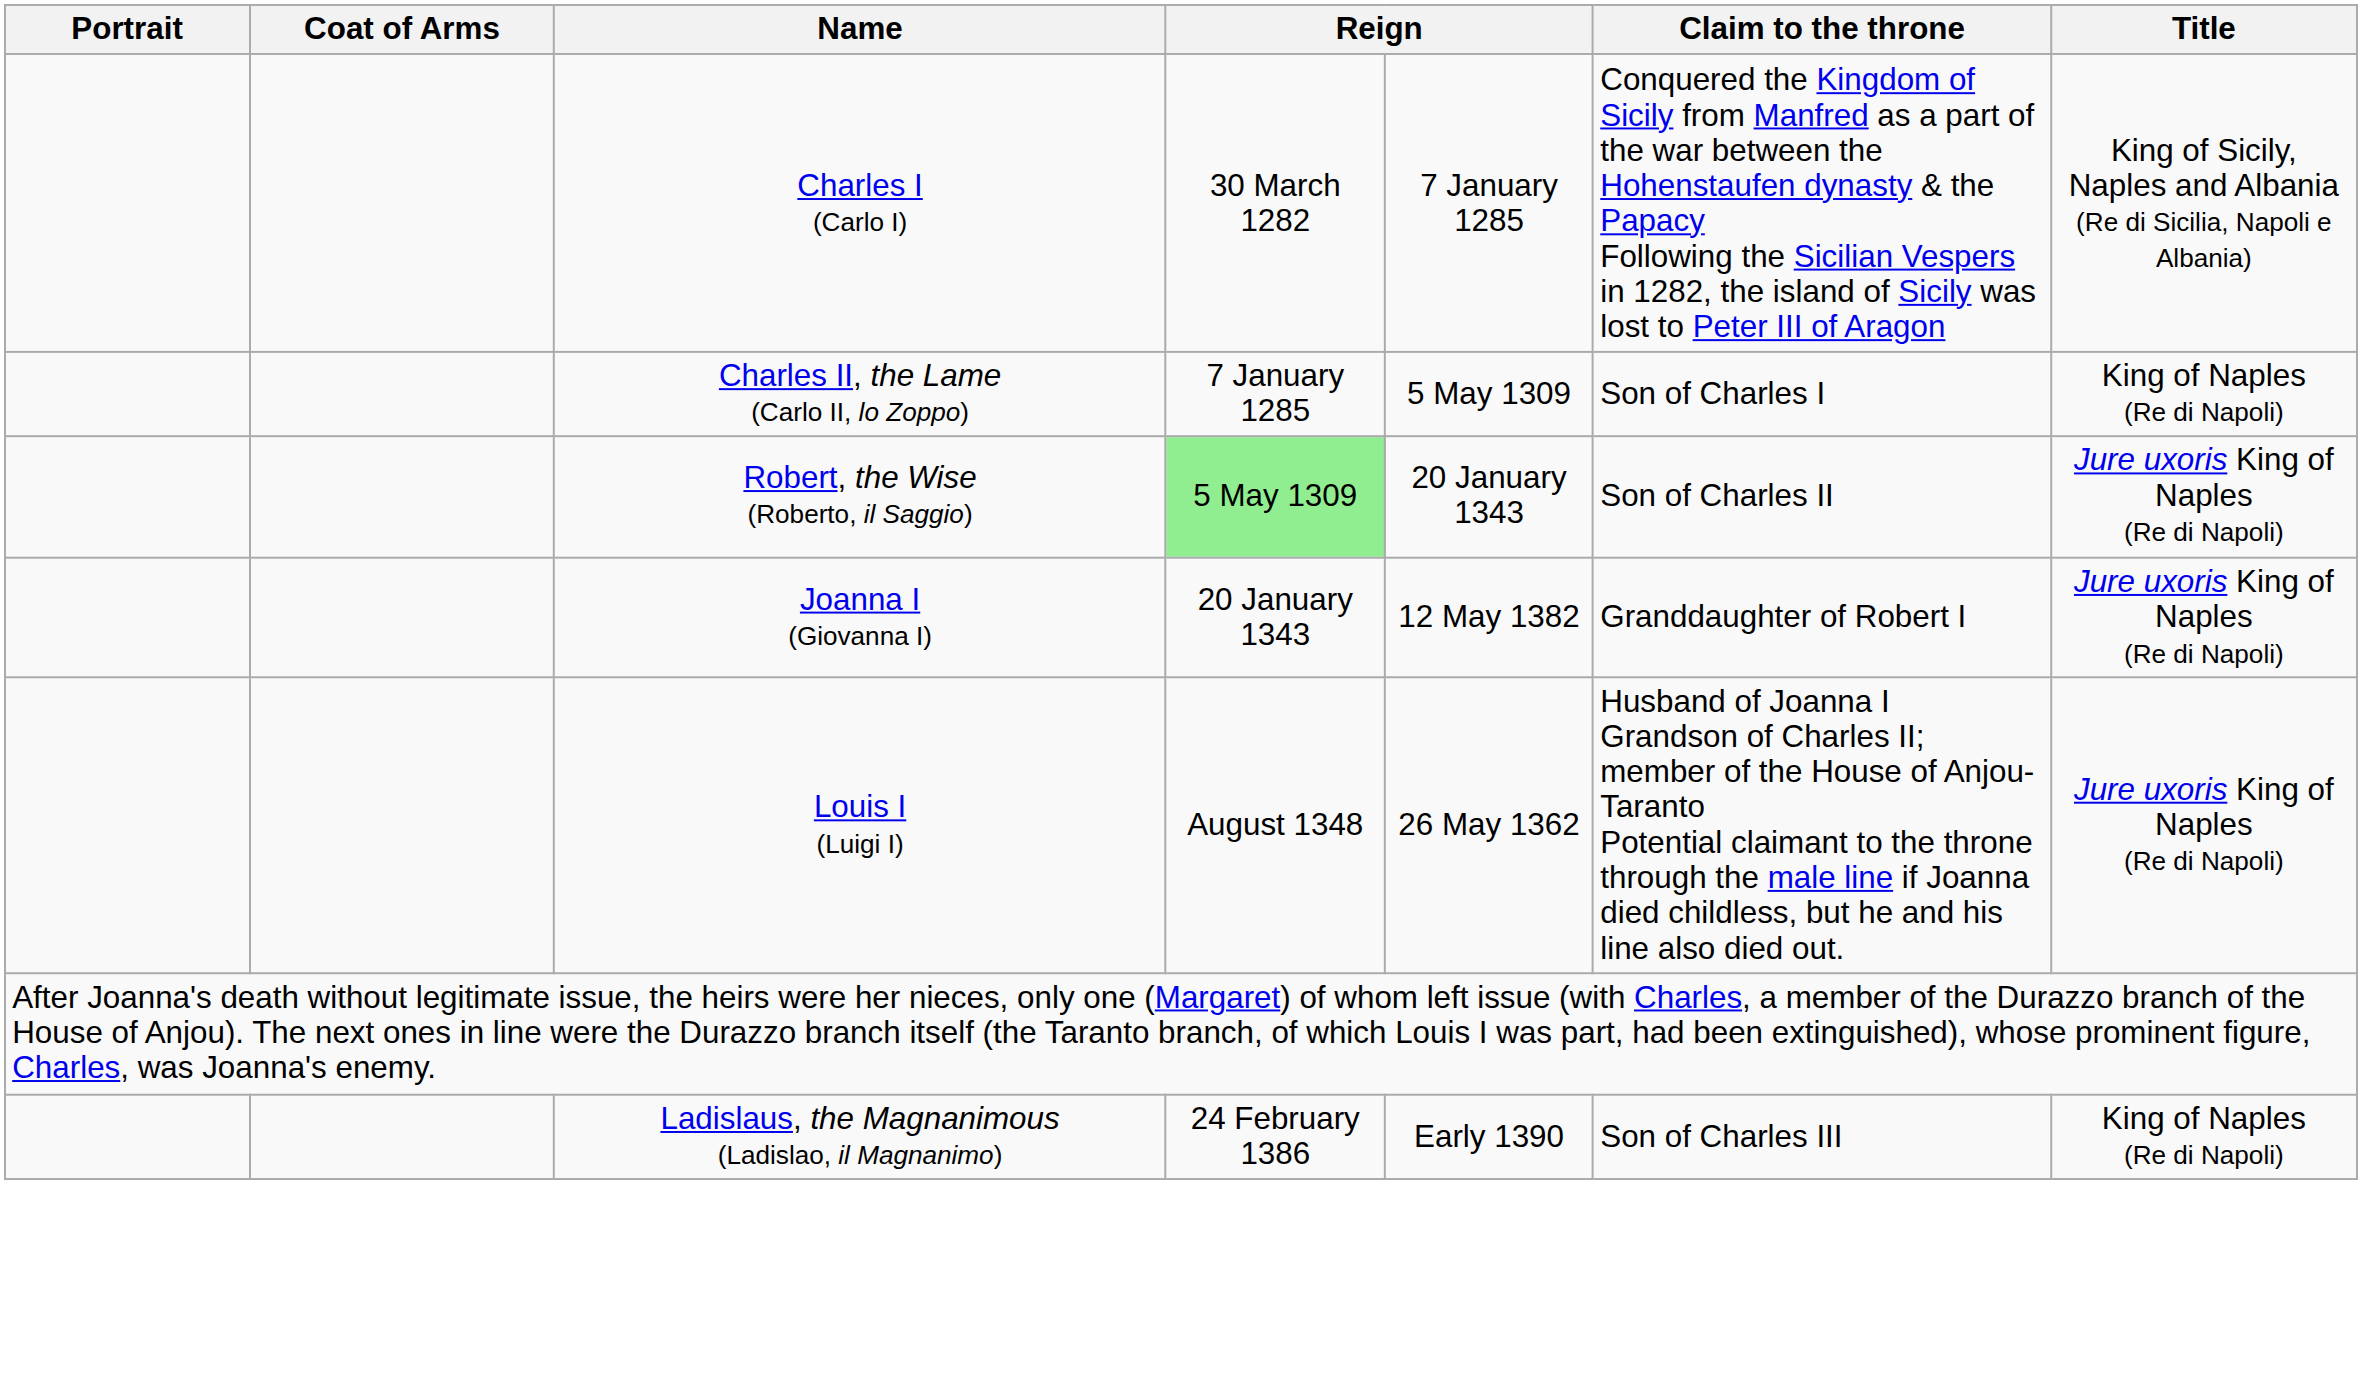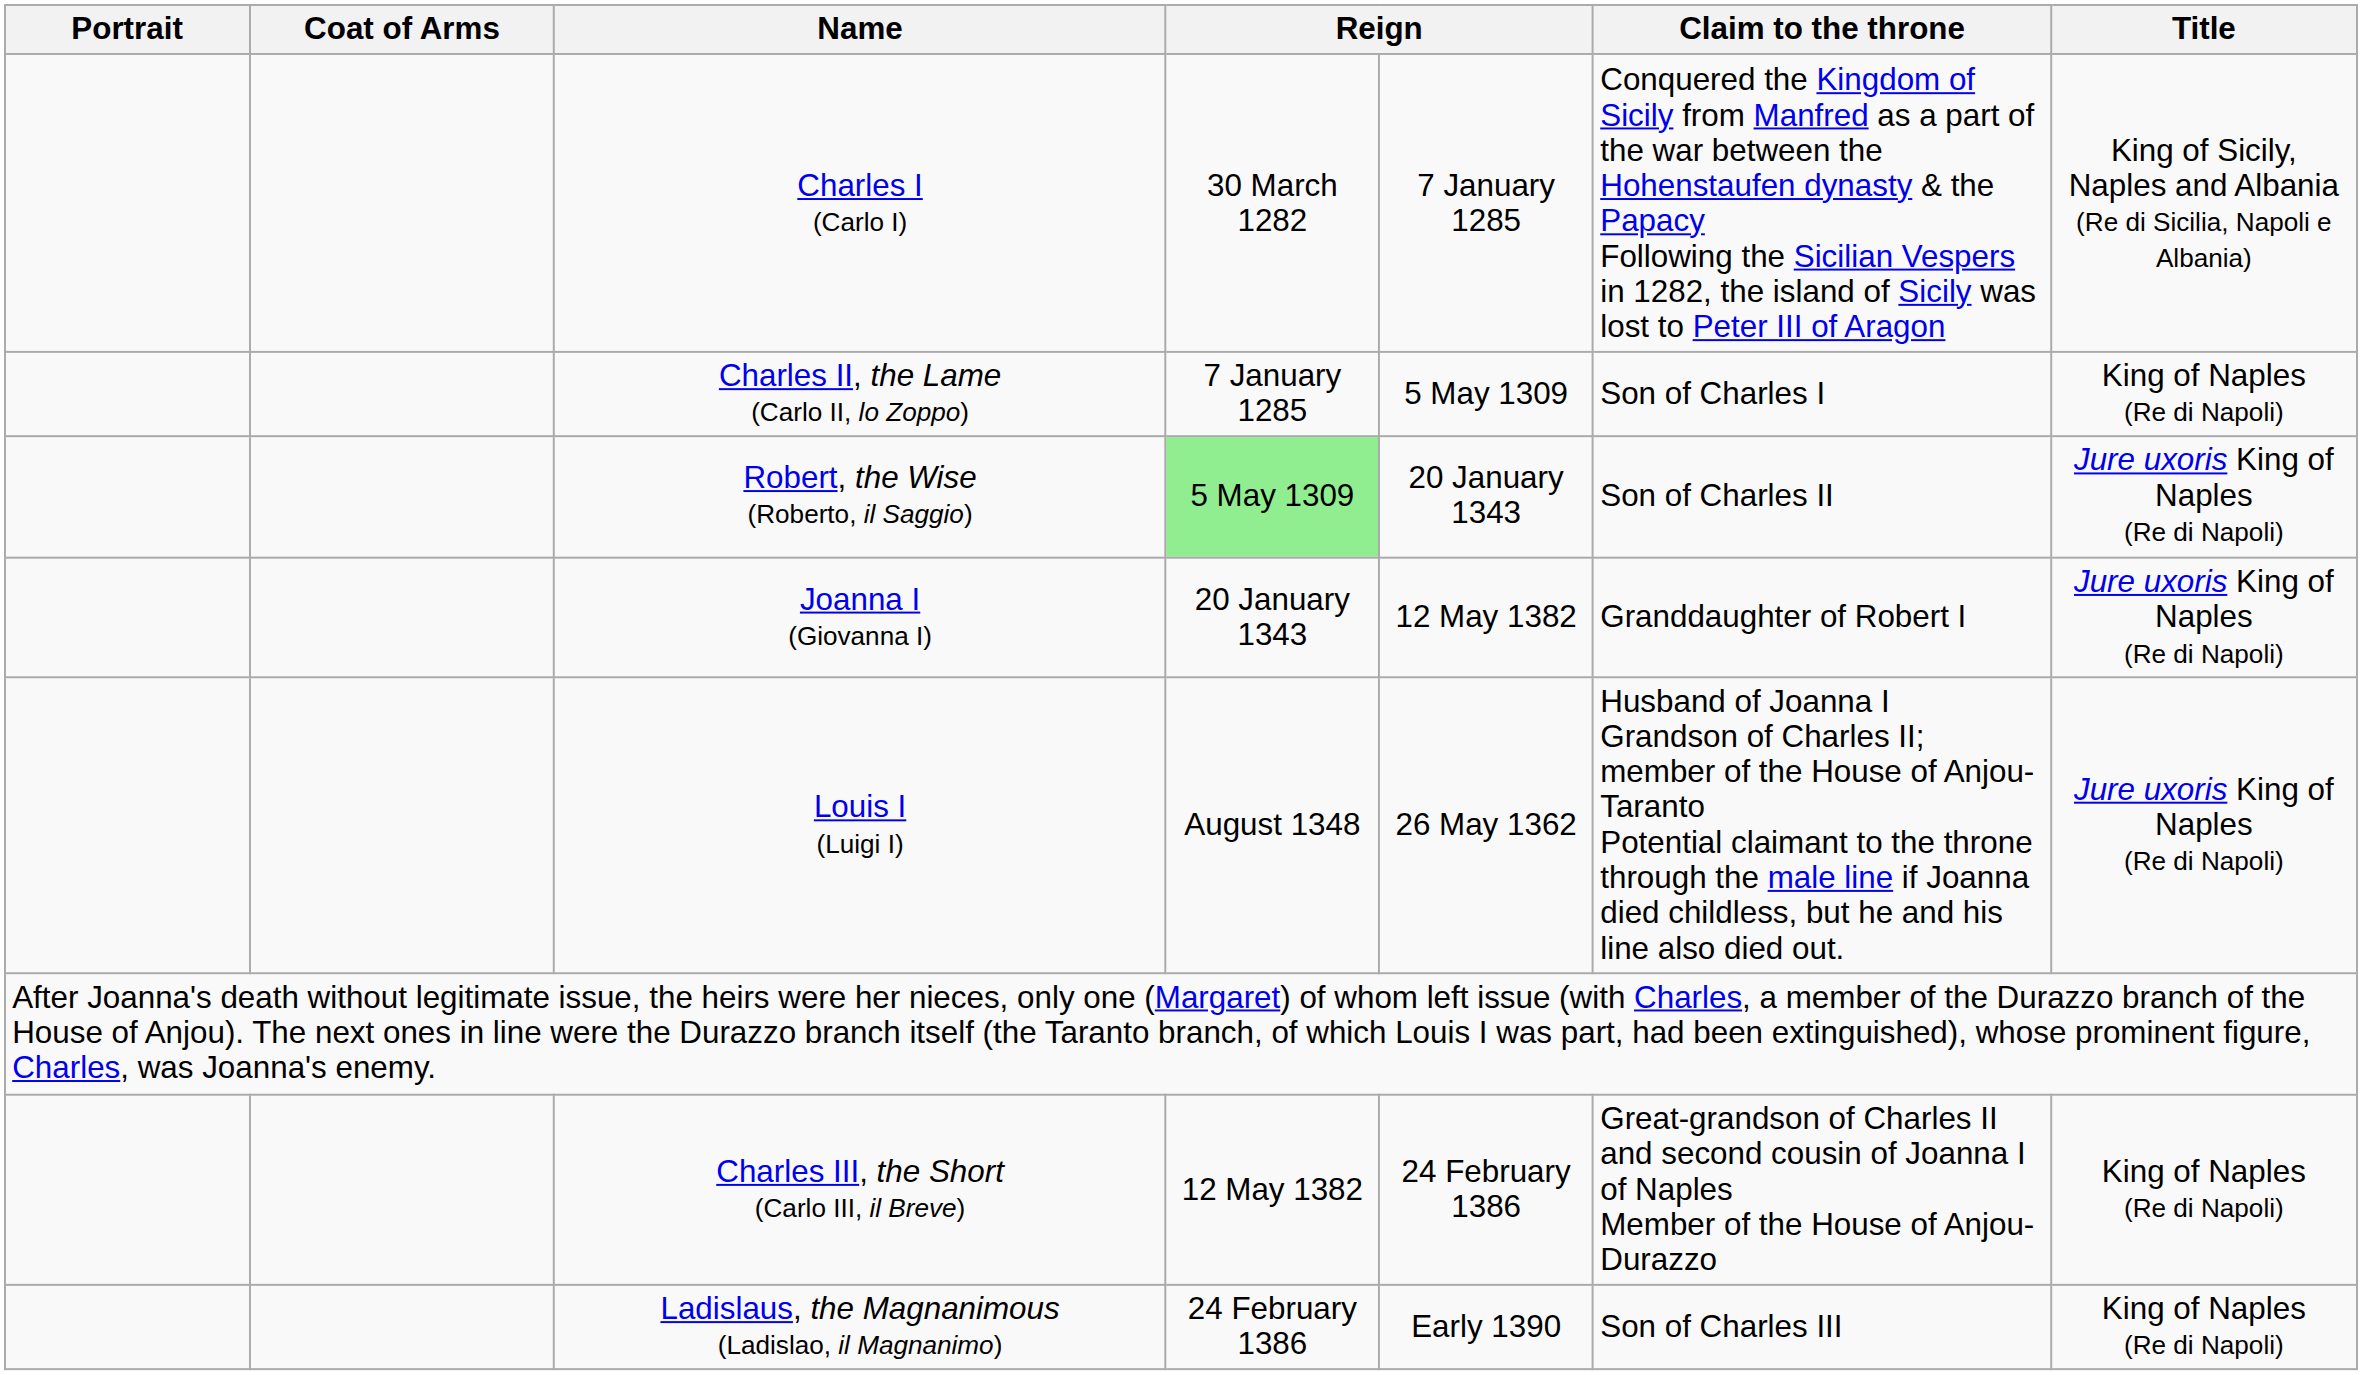+ row: (860, 1188)
